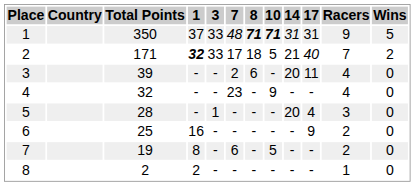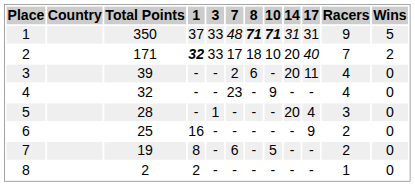(273, 54) 5 -> (273, 54) 10
(292, 54) 21 -> (292, 54) 20
